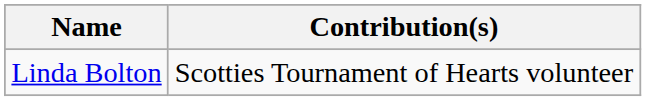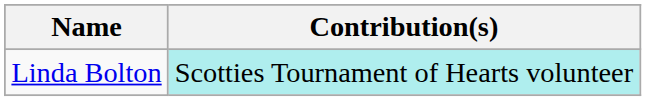(404, 71) no background -> (404, 71) paleturquoise background
